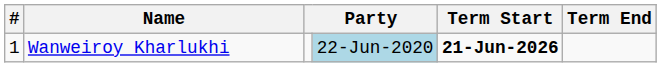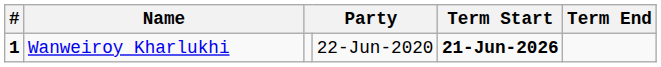(14, 48) normal -> (14, 48) bold
(375, 48) lightblue background -> (375, 48) no background
